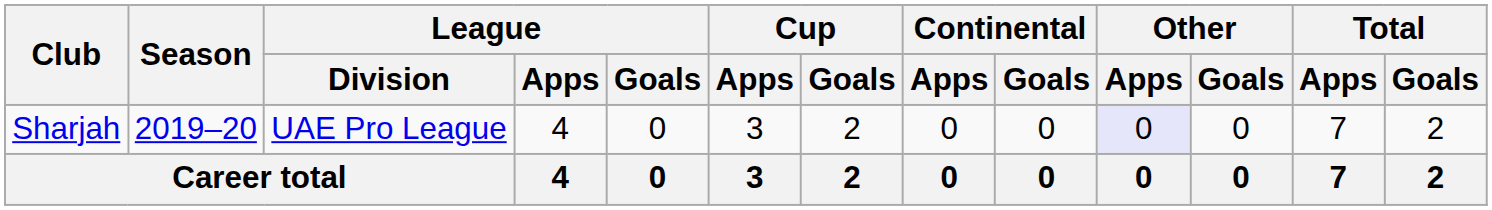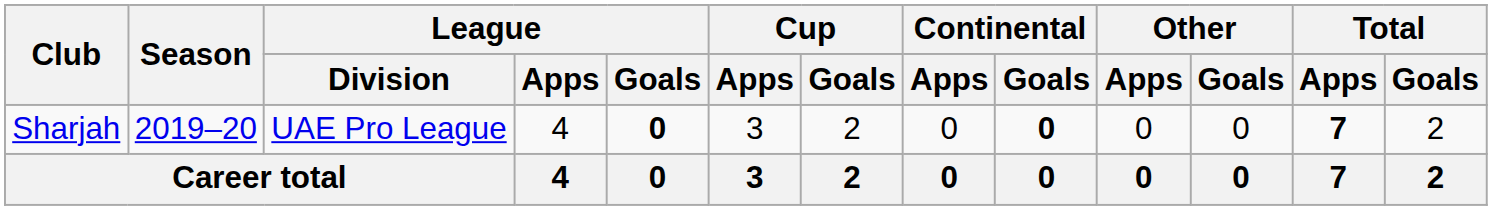(658, 128) normal -> (658, 128) bold
(1047, 128) normal -> (1047, 128) bold
(1144, 128) lavender background -> (1144, 128) no background
(1338, 128) normal -> (1338, 128) bold
